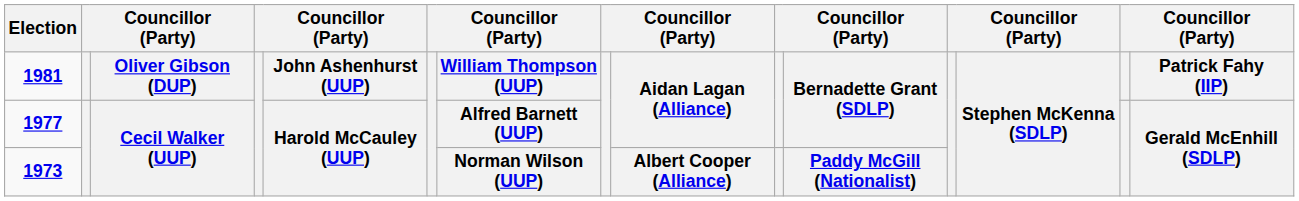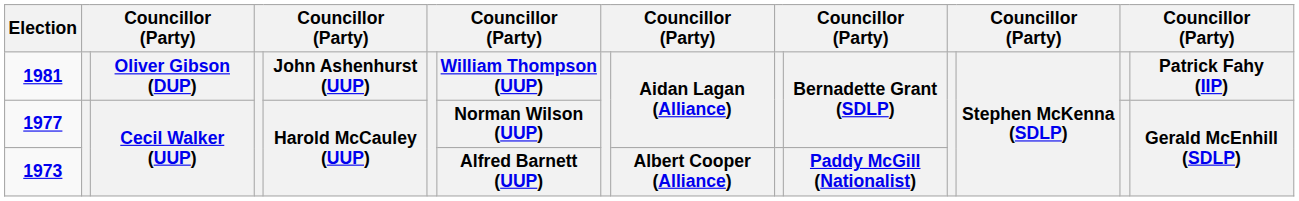(519, 123) Alfred Barnett (UUP) -> (519, 123) Norman Wilson (UUP)
(519, 171) Norman Wilson (UUP) -> (519, 171) Alfred Barnett (UUP)
